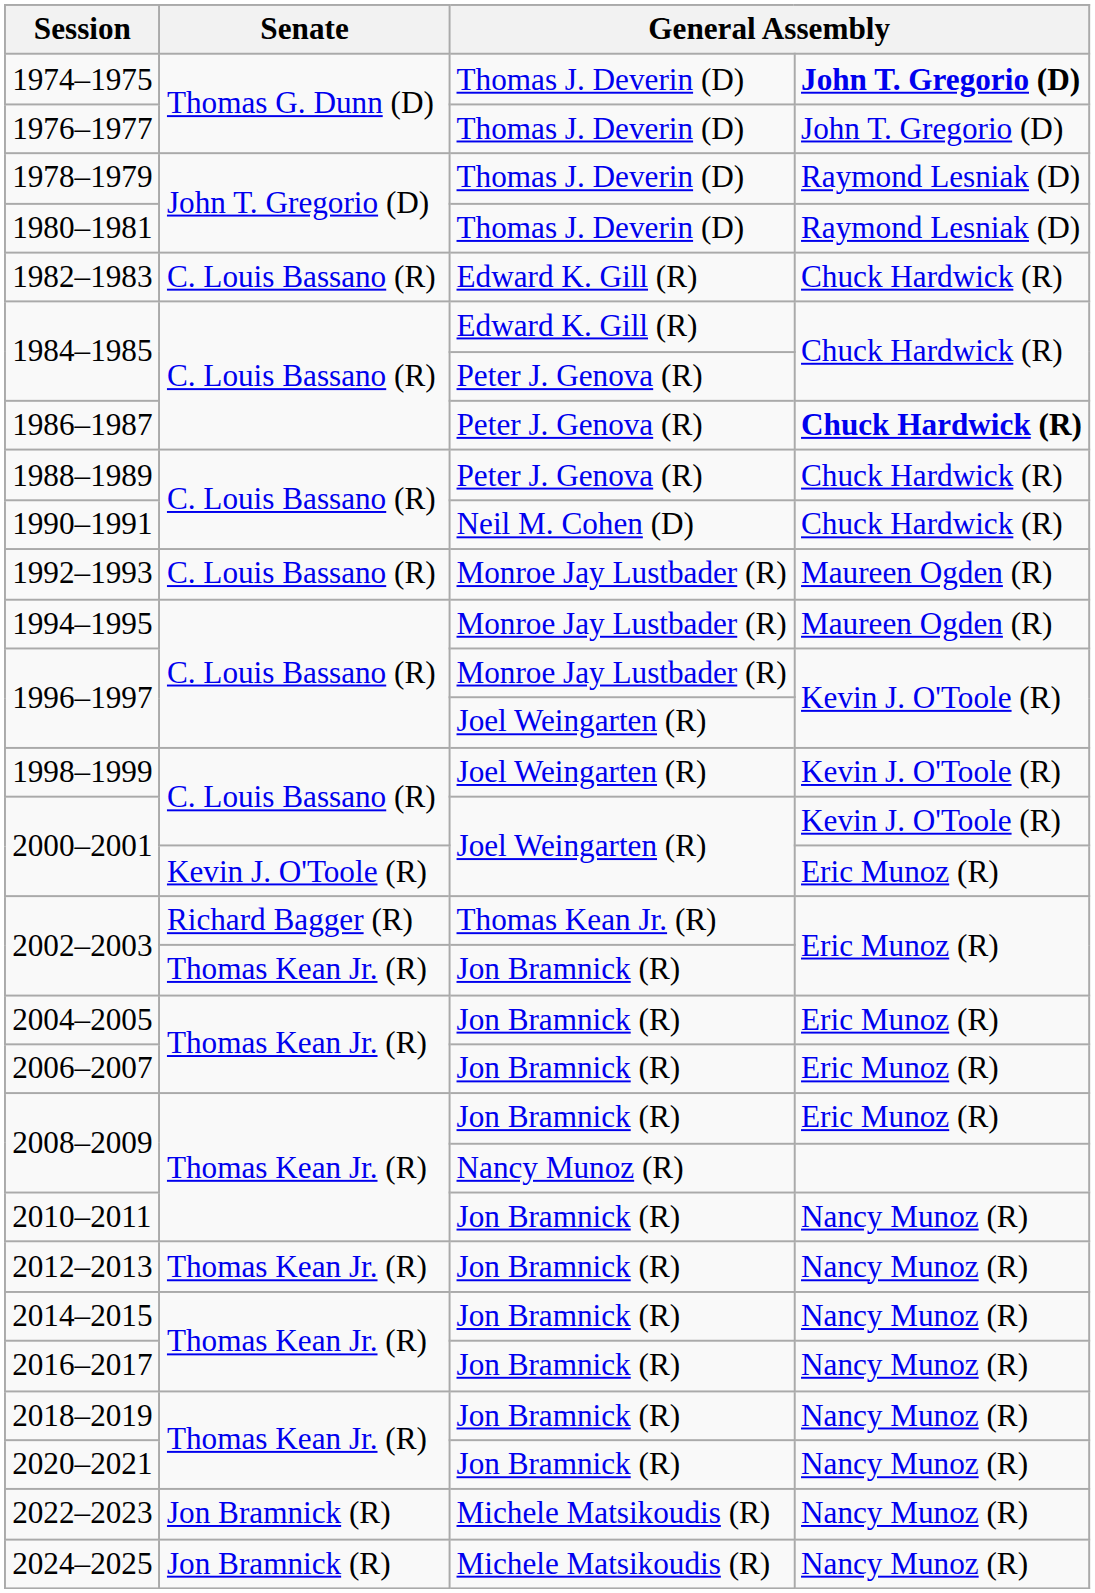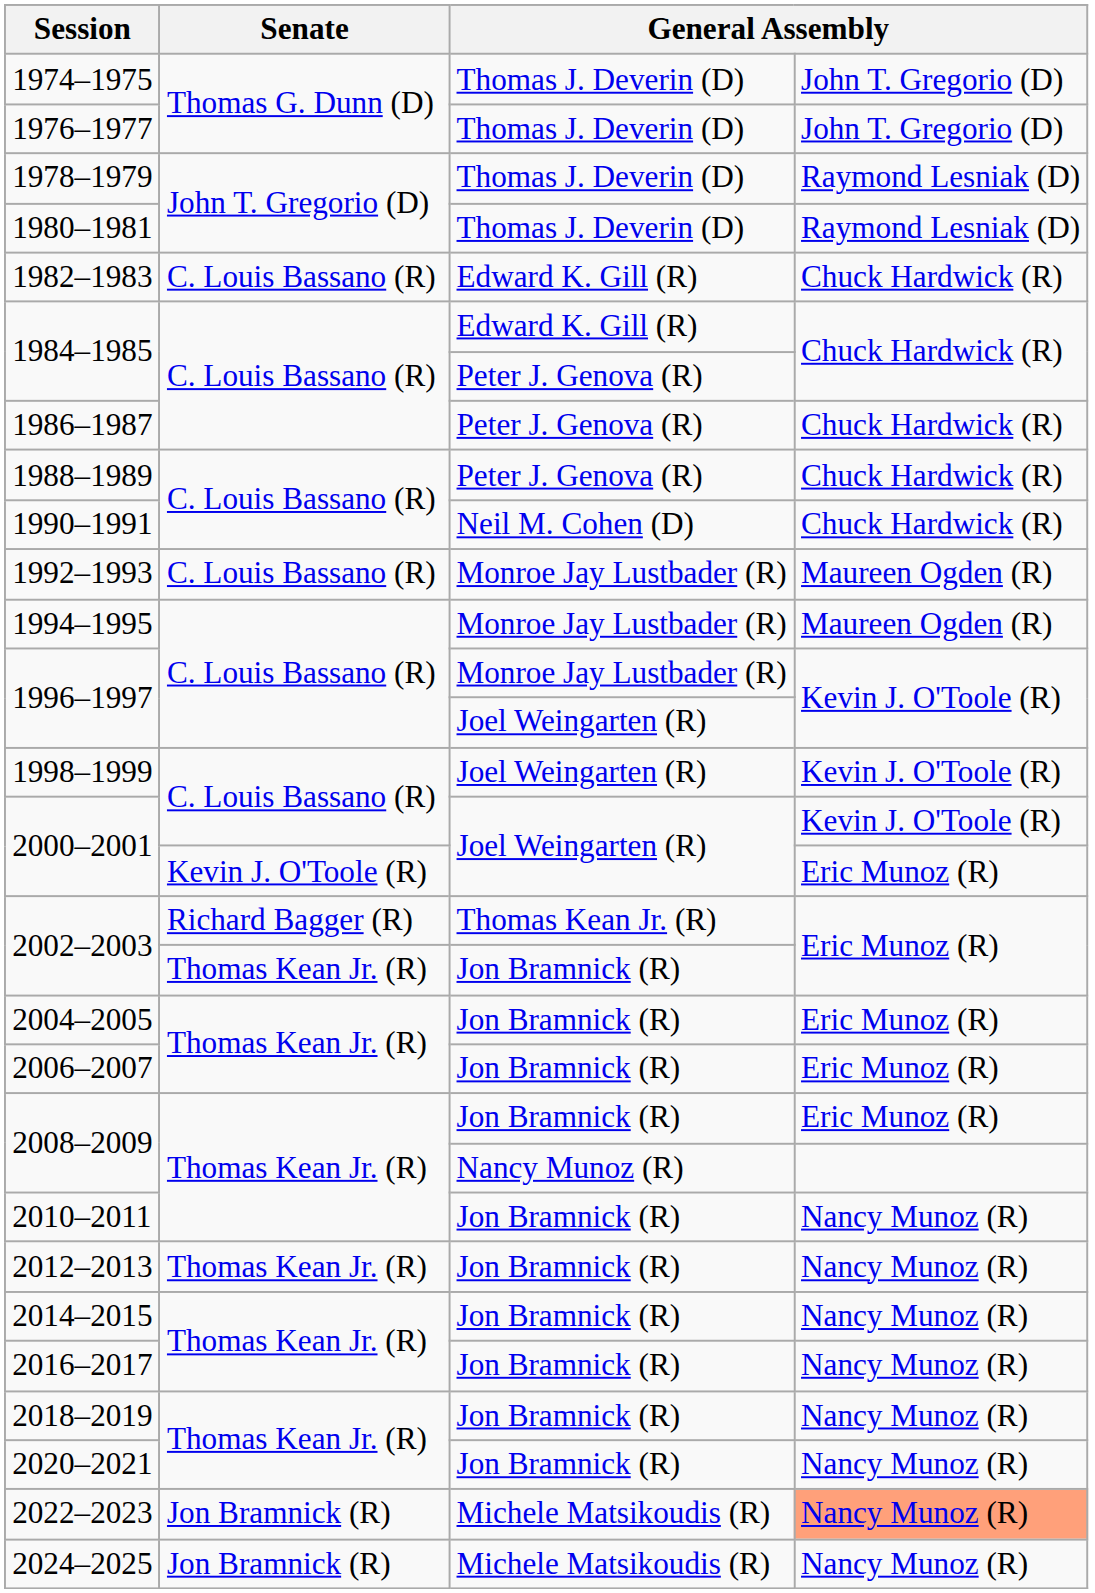(941, 78) bold -> (932, 78) normal
(941, 425) bold -> (932, 425) normal
(915, 1513) no background -> (915, 1513) lightsalmon background
